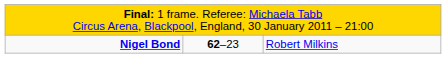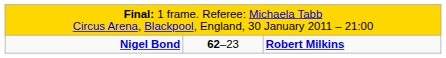(302, 44) normal -> (305, 44) bold
